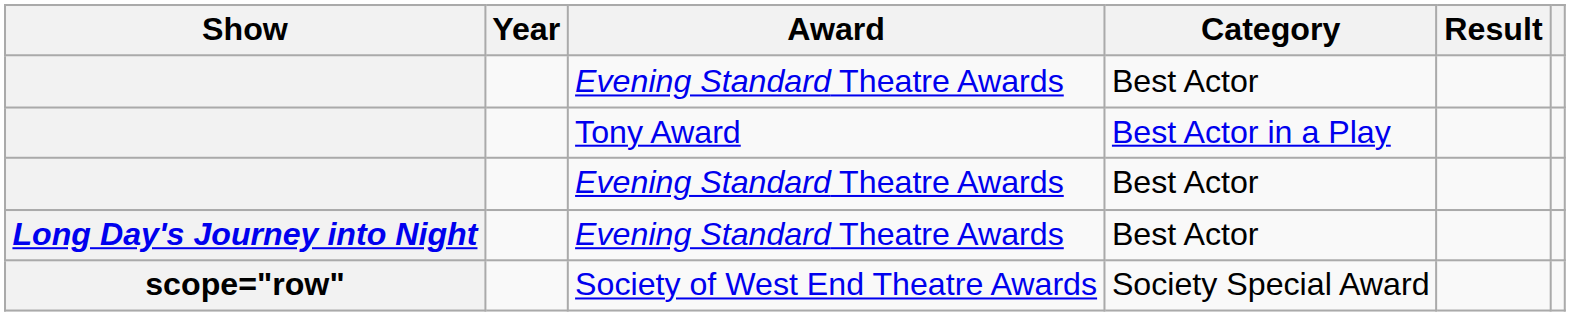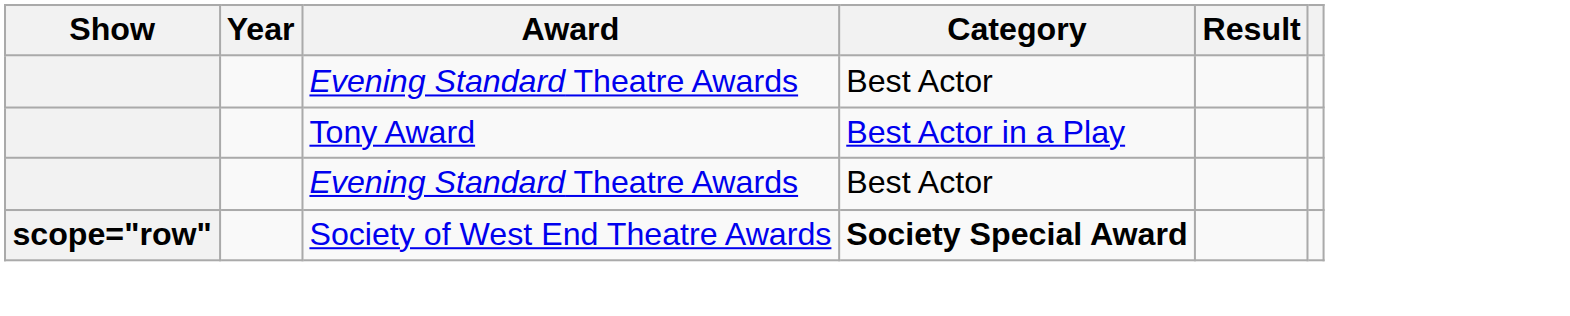- row: (245, 234)
(1271, 285) normal -> (1017, 234) bold
